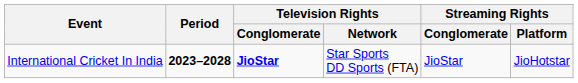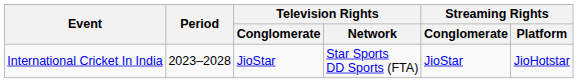(200, 61) bold -> (200, 61) normal
(258, 61) bold -> (256, 61) normal
